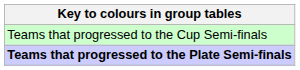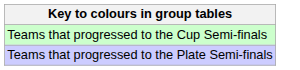(149, 55) bold -> (140, 55) normal
